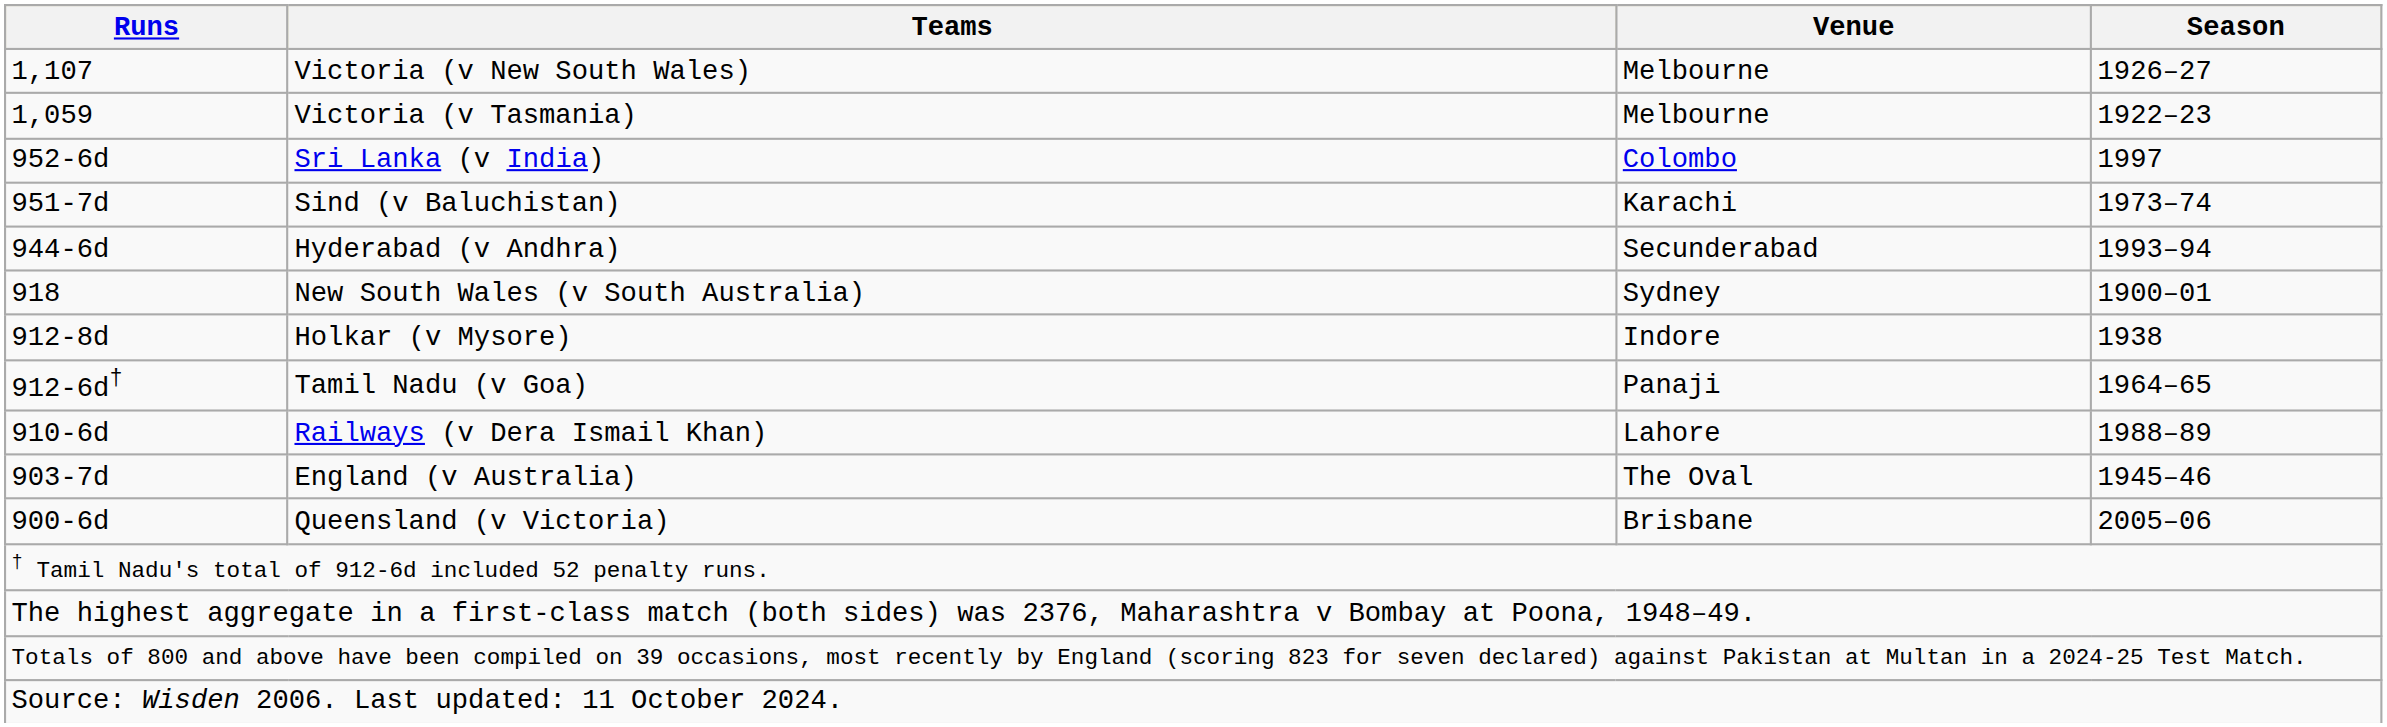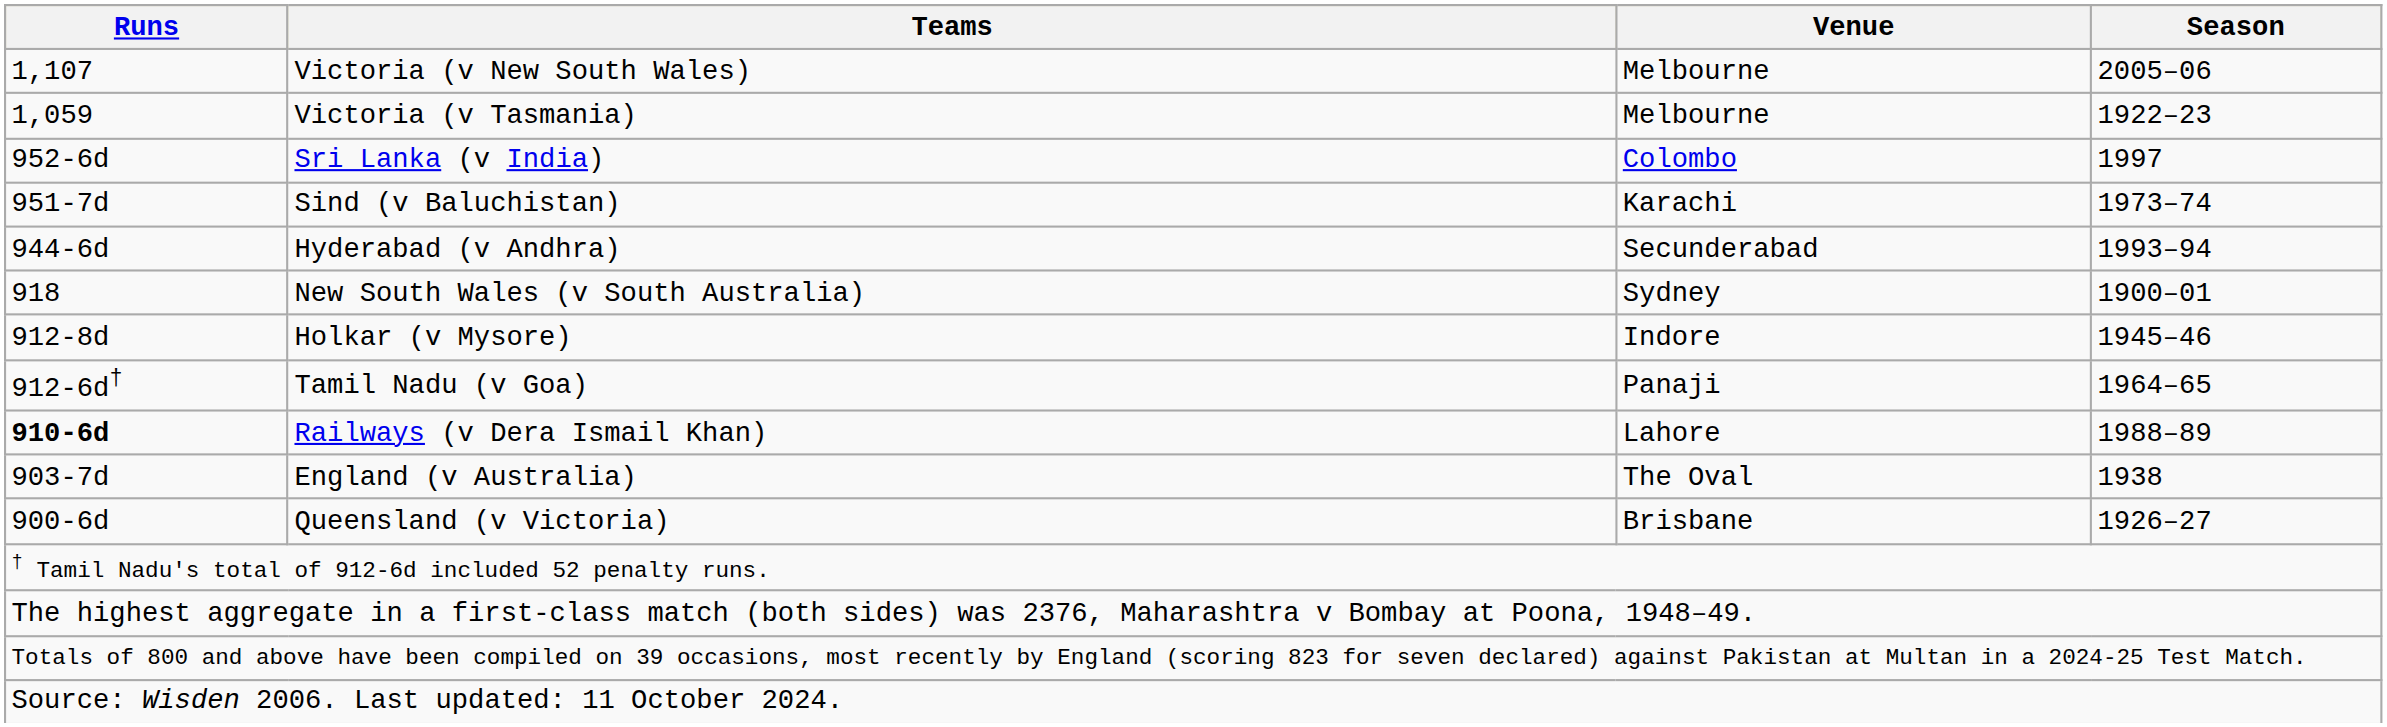(2155, 71) 1926–27 -> (2155, 71) 2005–06
(2130, 337) 1938 -> (2155, 337) 1945–46
(60, 433) normal -> (60, 433) bold
(2155, 477) 1945–46 -> (2130, 477) 1938
(2155, 521) 2005–06 -> (2155, 521) 1926–27
